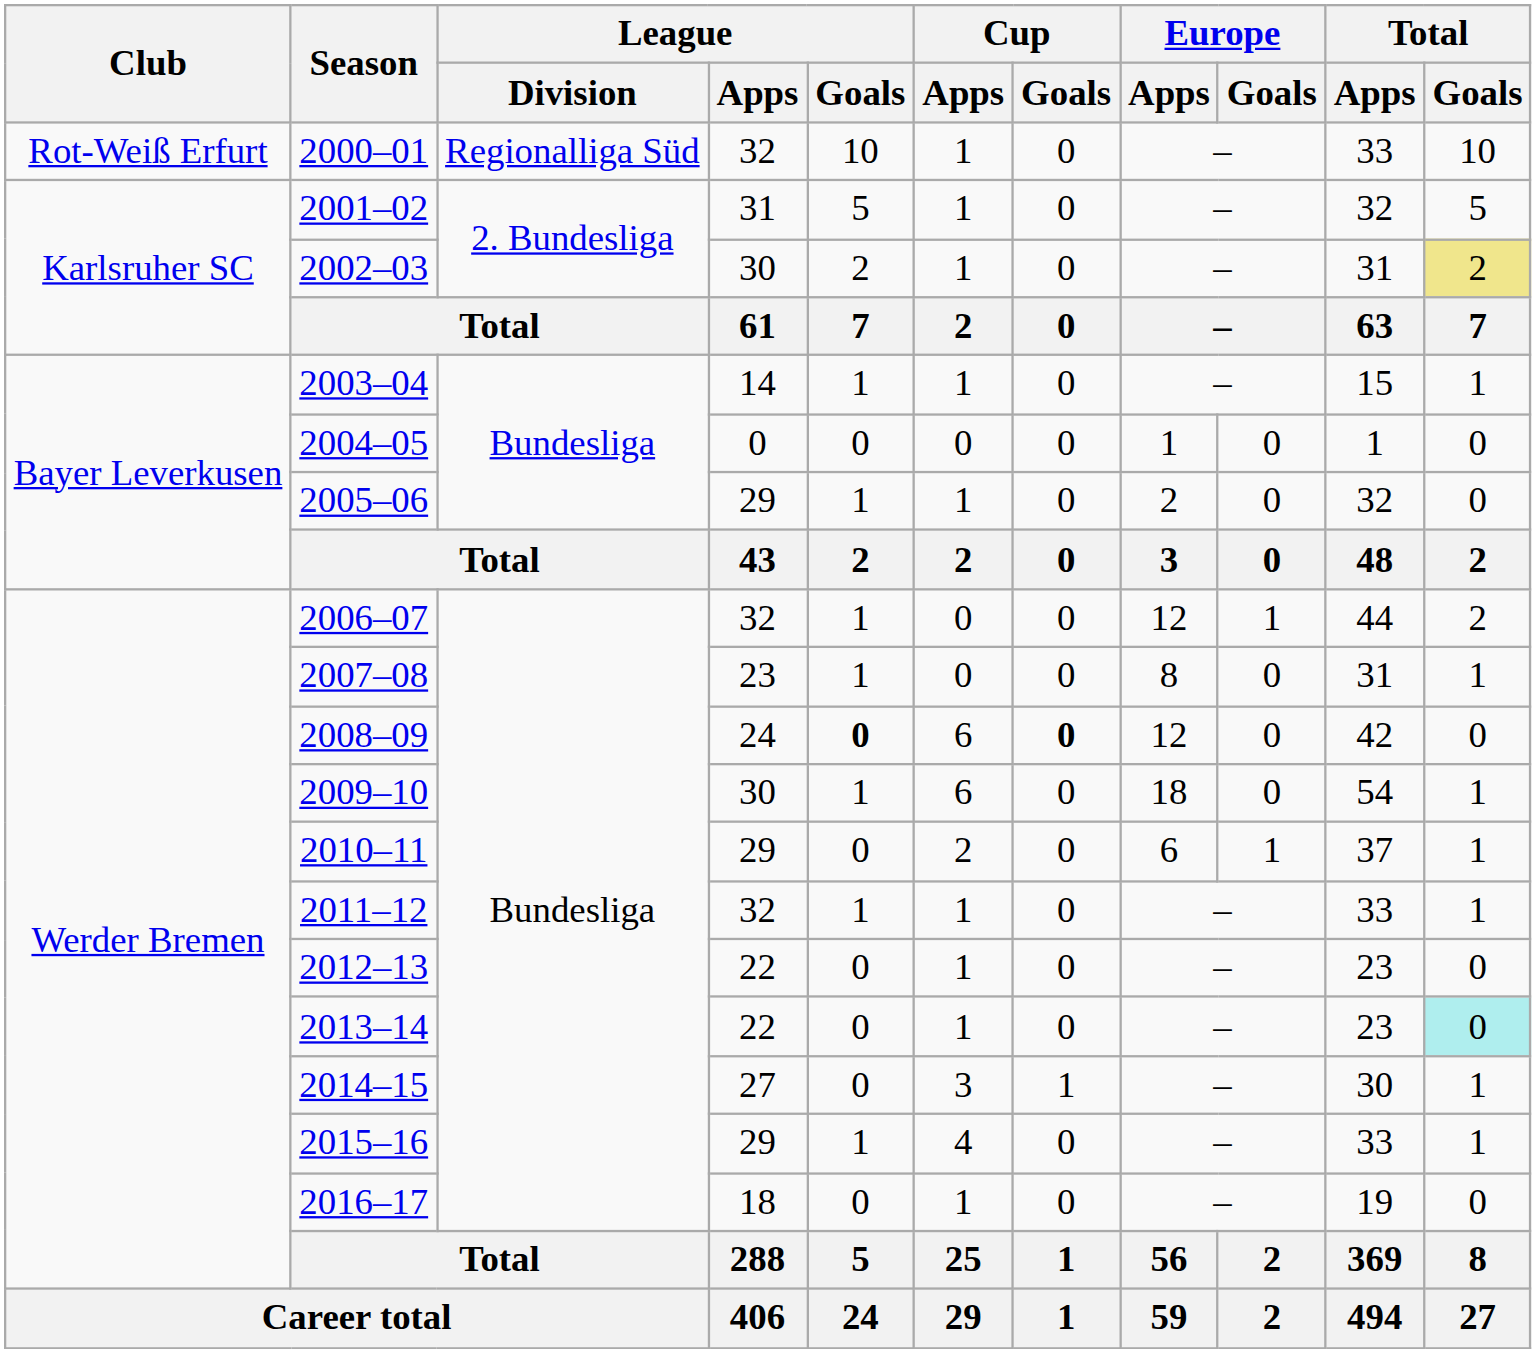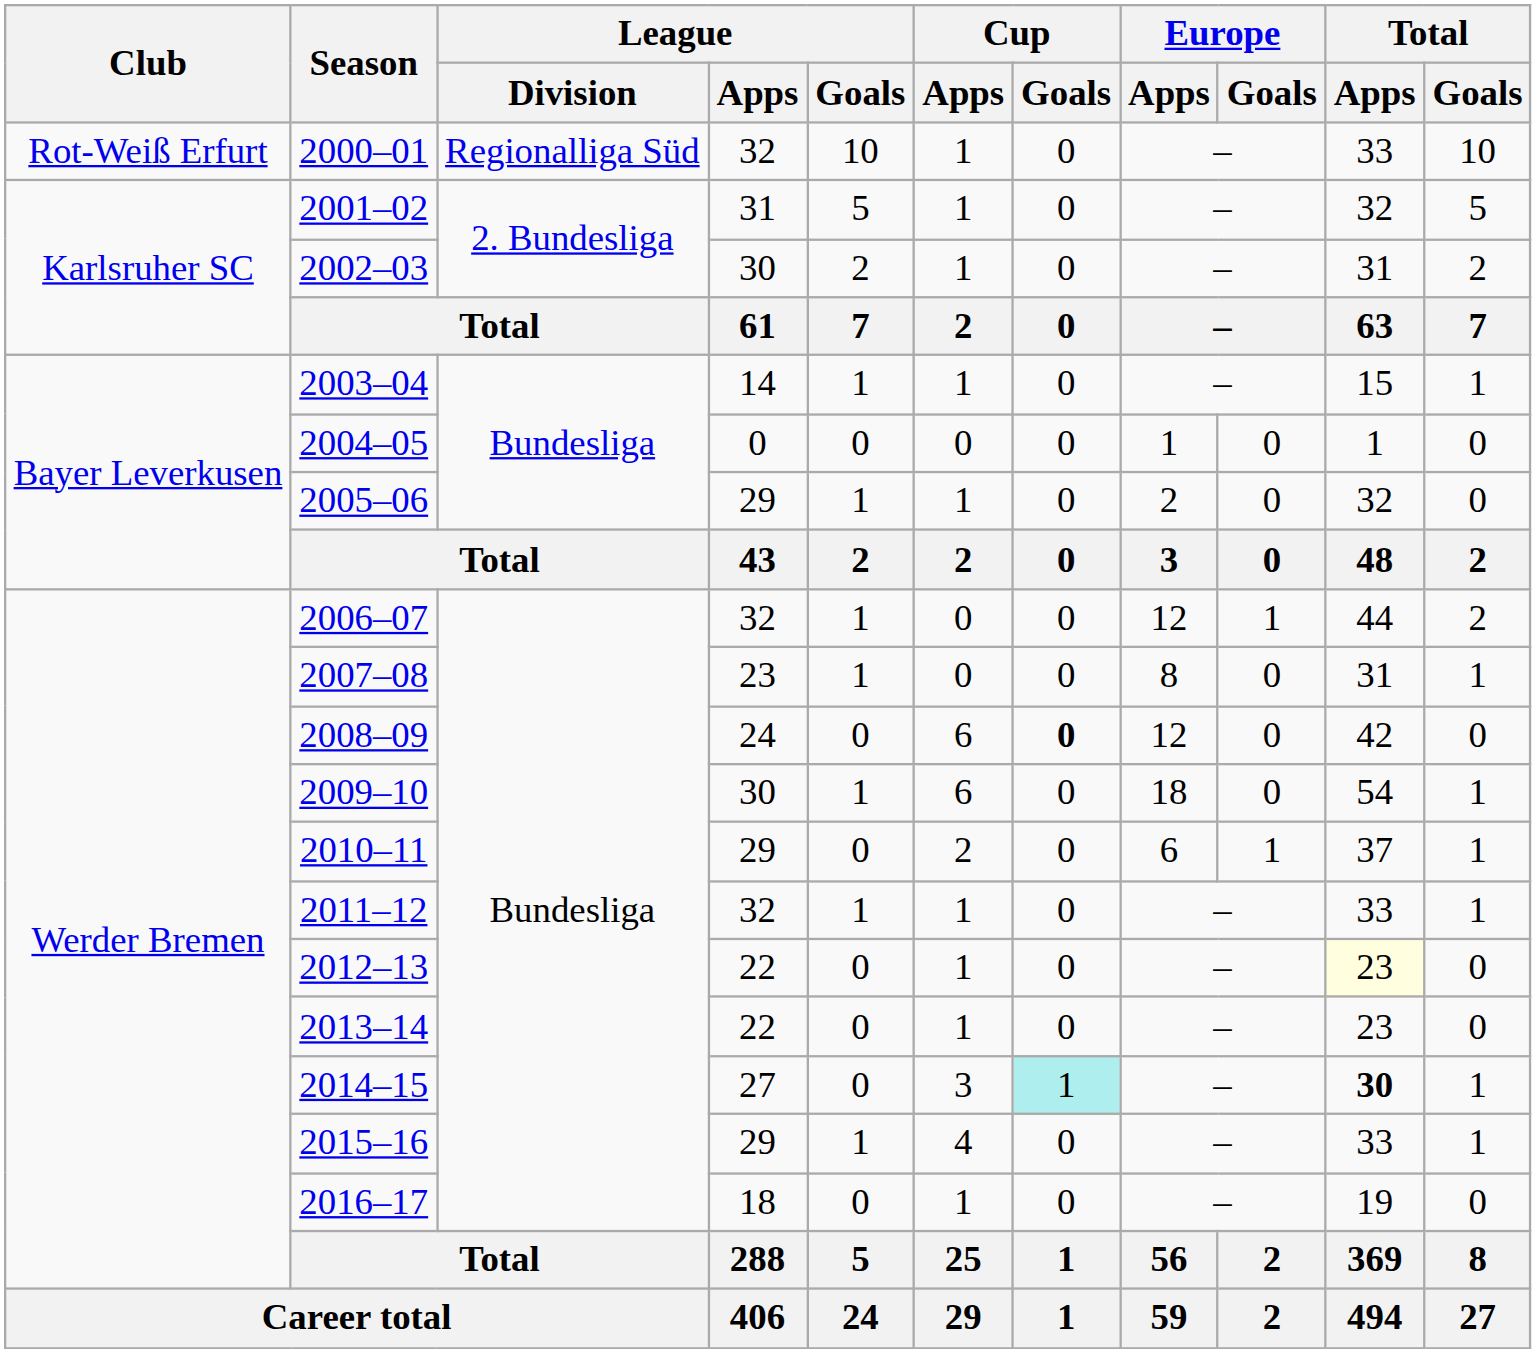(1478, 267) khaki background -> (1478, 267) no background
(860, 734) bold -> (860, 734) normal
(1375, 967) no background -> (1375, 967) lightyellow background
(1478, 1025) paleturquoise background -> (1478, 1025) no background
(1066, 1084) no background -> (1066, 1084) paleturquoise background
(1375, 1084) normal -> (1375, 1084) bold
